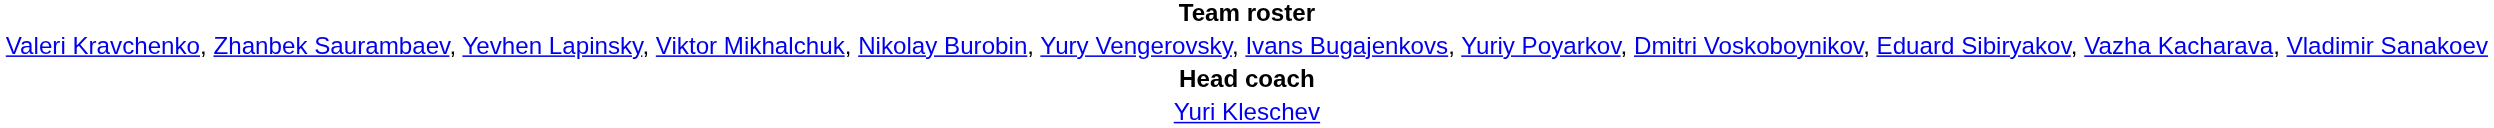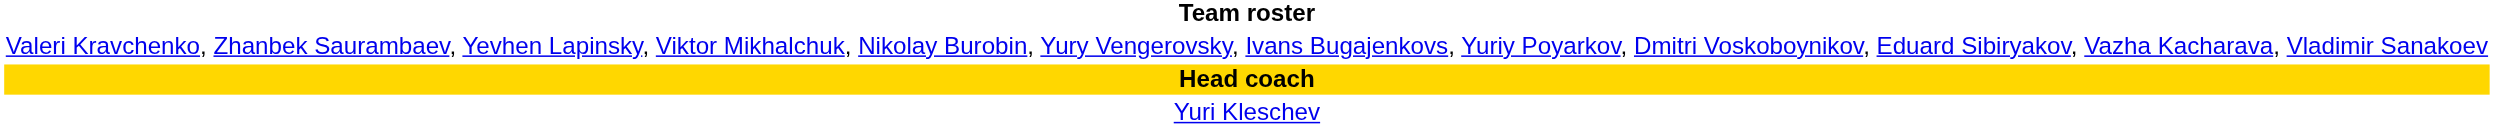(1247, 79) no background -> (1247, 79) gold background
